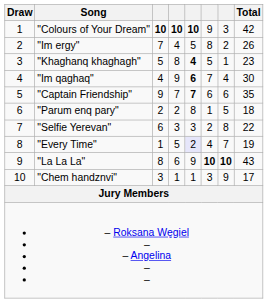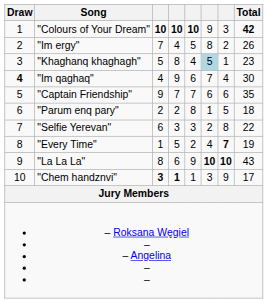(248, 29) normal -> (248, 29) bold
(193, 62) bold -> (193, 62) normal
(210, 62) no background -> (210, 62) lightblue background
(20, 78) normal -> (20, 78) bold
(193, 78) bold -> (193, 78) normal
(193, 95) bold -> (193, 95) normal
(193, 144) lavender background -> (193, 144) no background
(226, 144) normal -> (226, 144) bold
(160, 177) normal -> (160, 177) bold
(177, 177) normal -> (177, 177) bold
